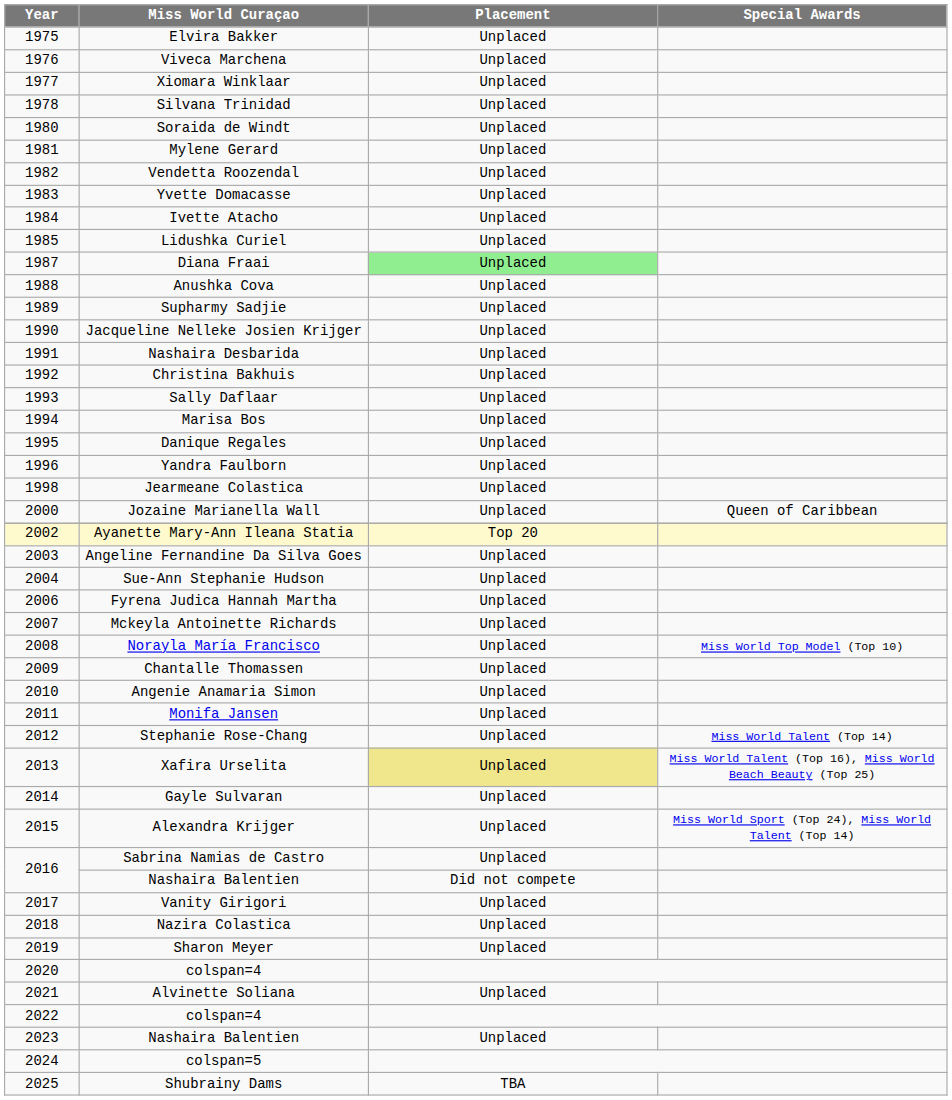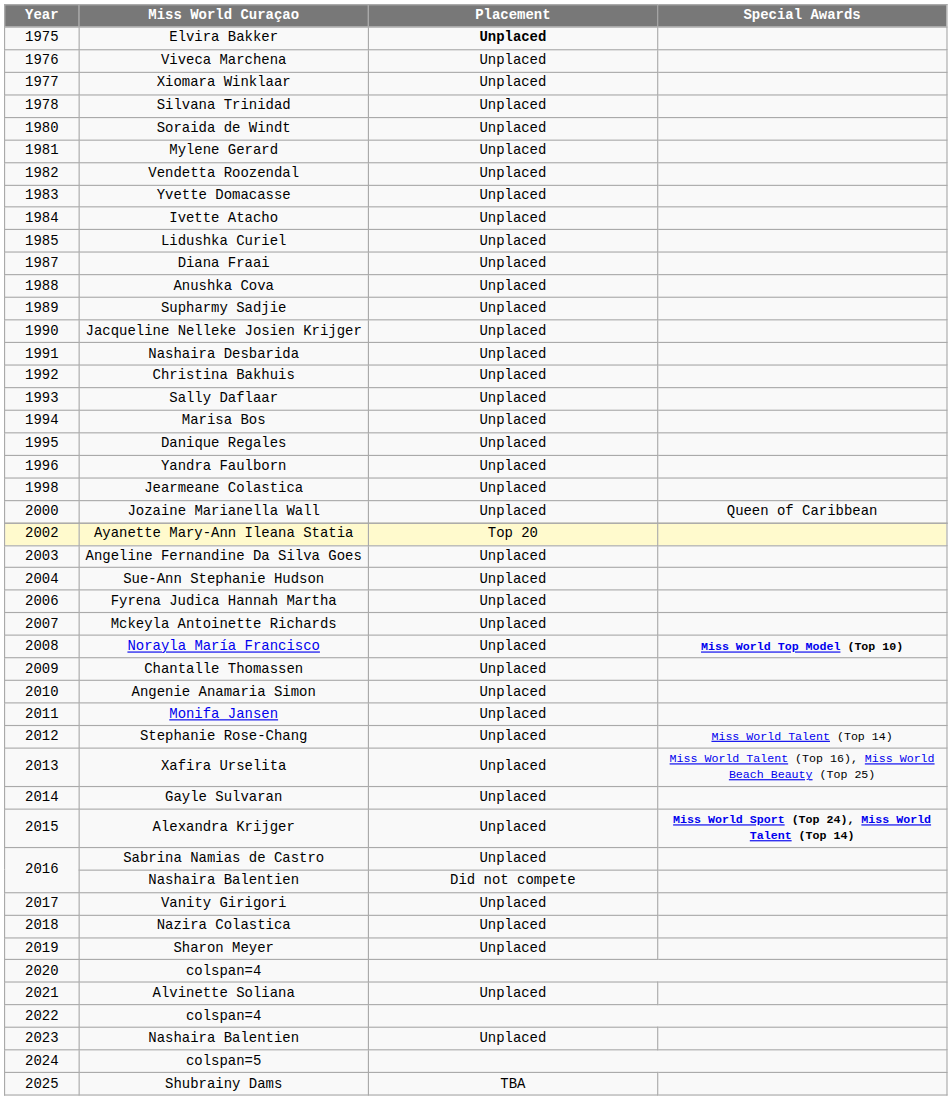(513, 39) normal -> (513, 39) bold
(513, 264) lightgreen background -> (513, 264) no background
(802, 647) normal -> (802, 647) bold
(513, 768) khaki background -> (513, 768) no background
(802, 828) normal -> (802, 828) bold
